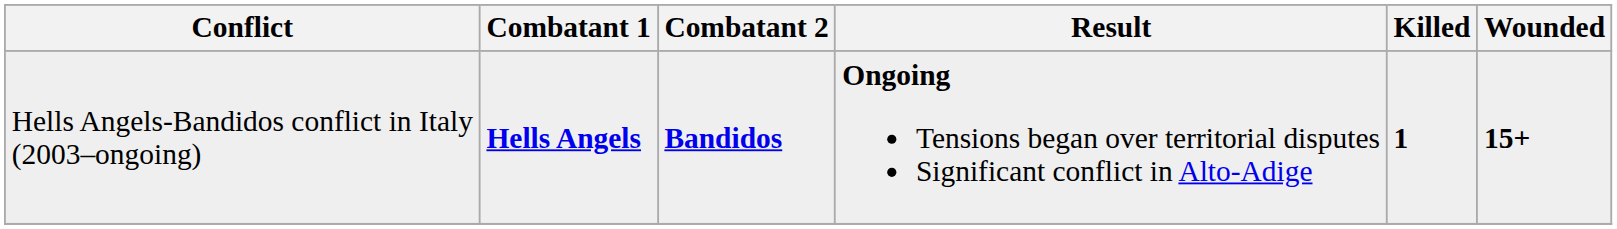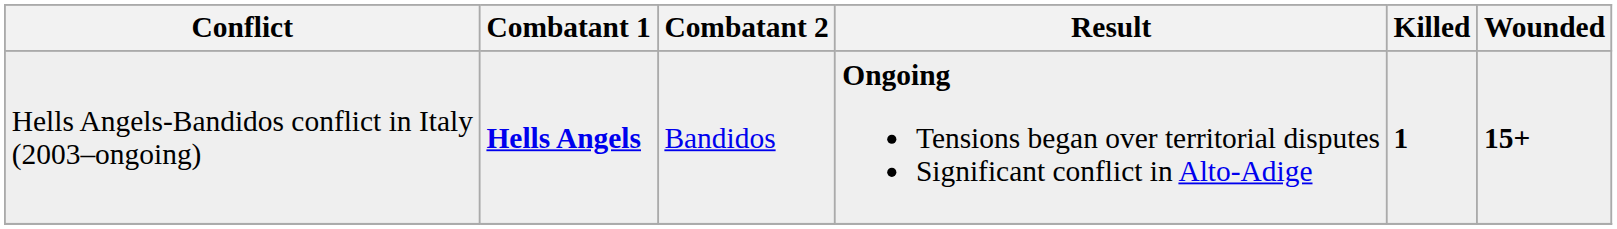(723, 137) bold -> (720, 137) normal
